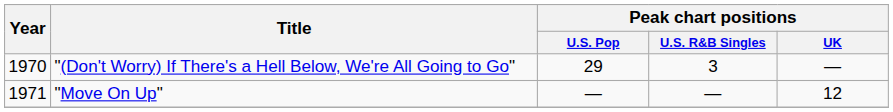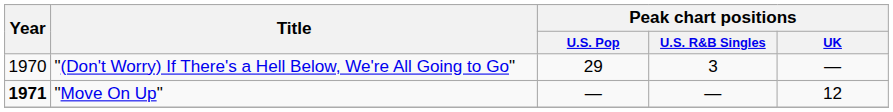(28, 93) normal -> (28, 93) bold
